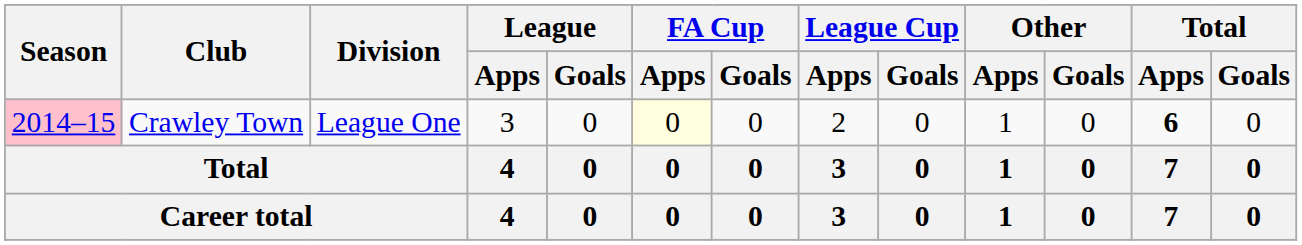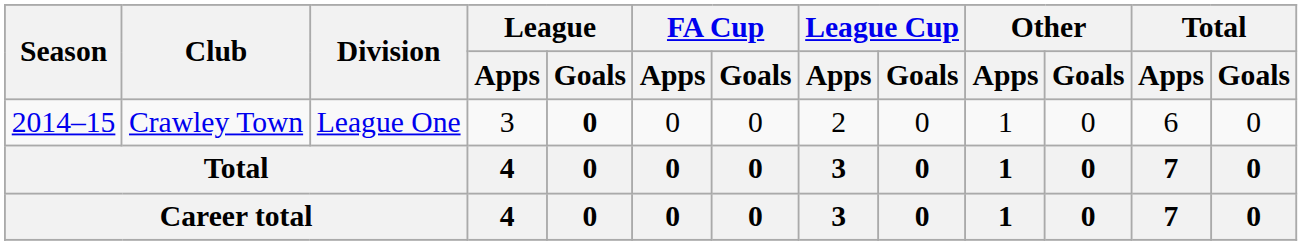(64, 121) pink background -> (64, 121) no background
(590, 121) normal -> (590, 121) bold
(673, 121) lightyellow background -> (673, 121) no background
(1171, 121) bold -> (1171, 121) normal
